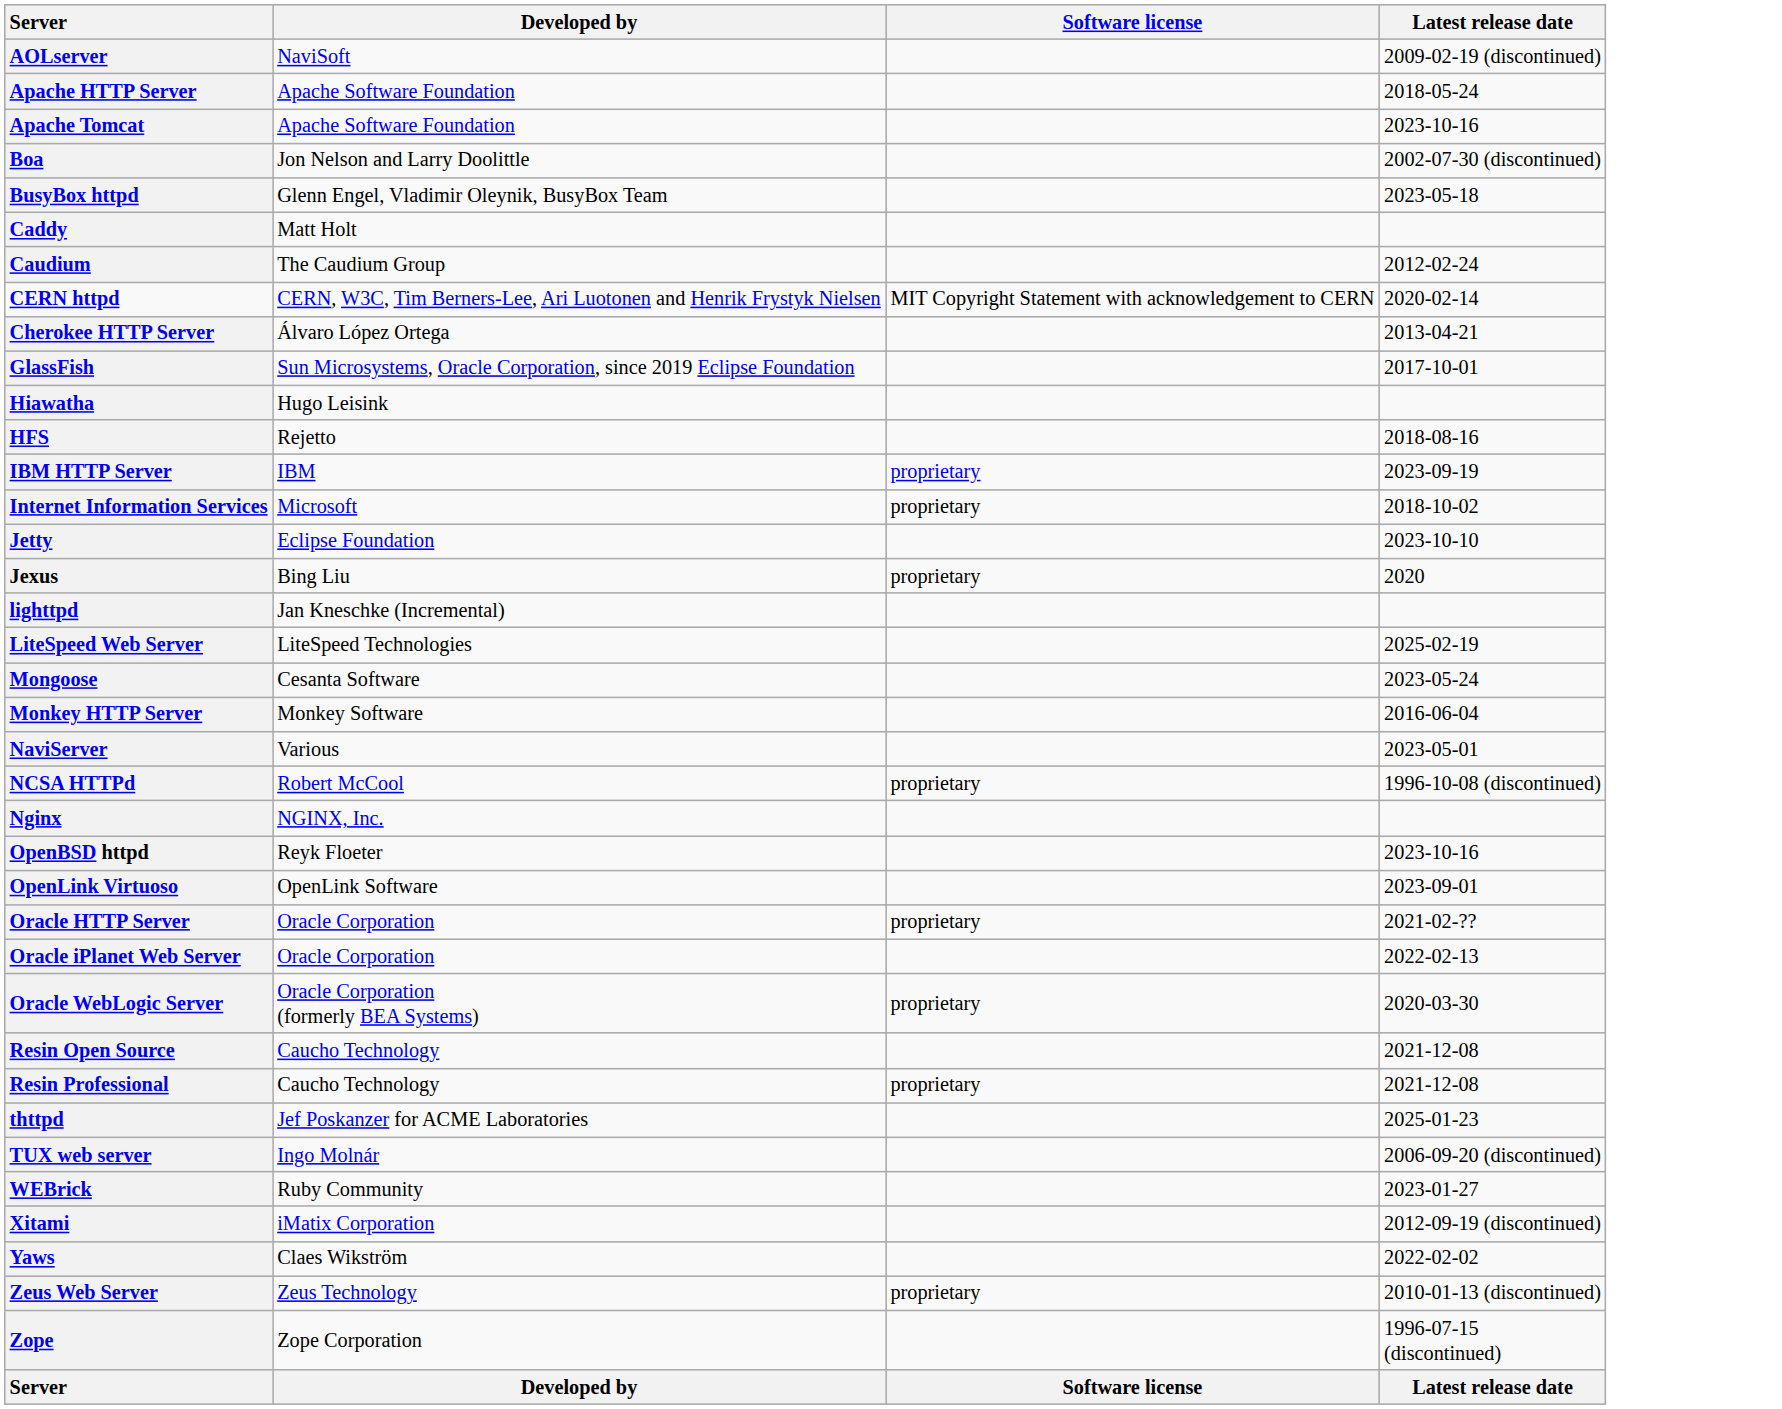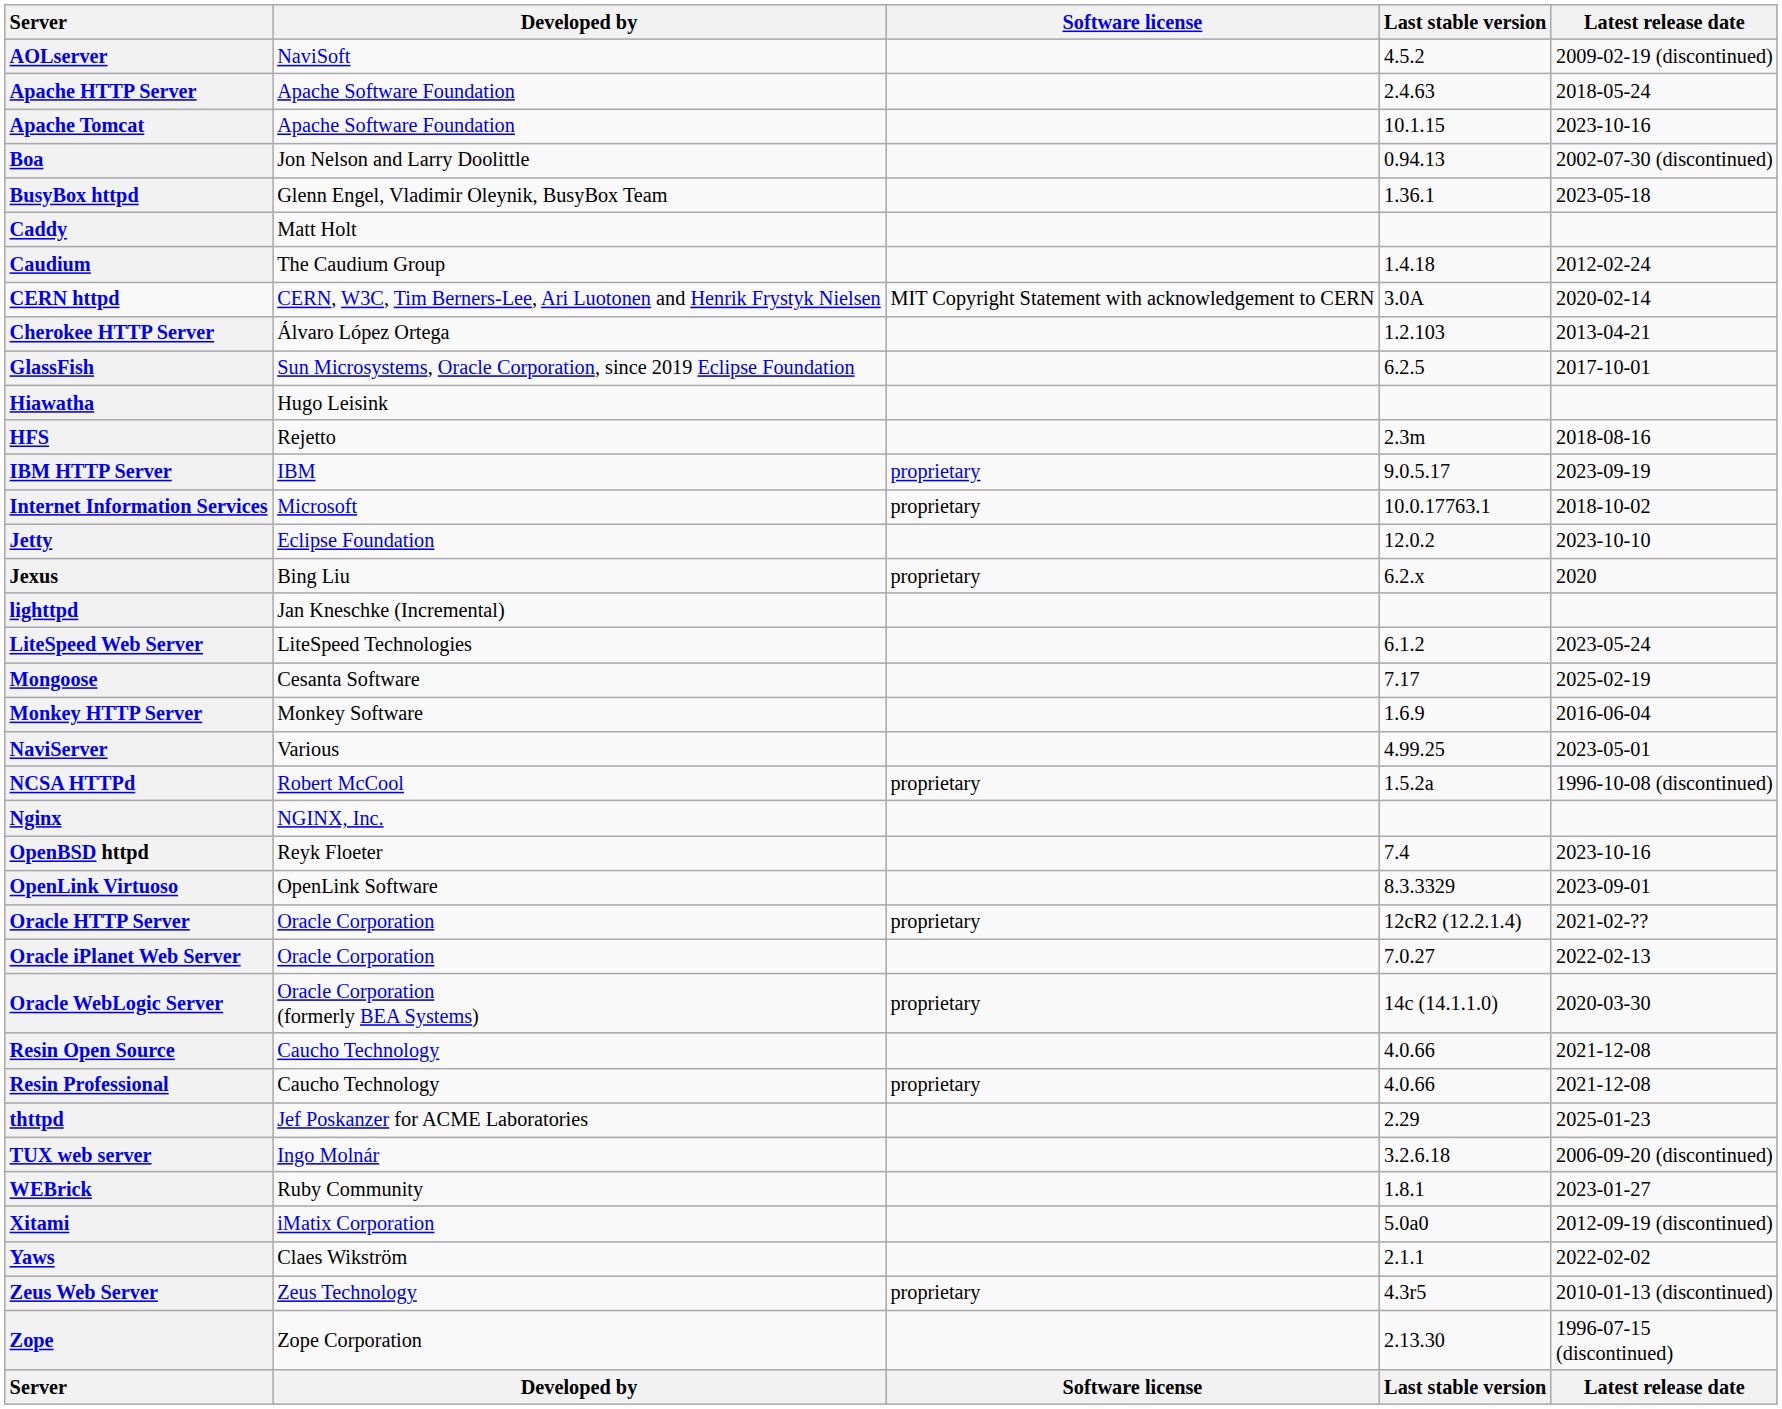+ column: (1465, 21)
(1431, 644) 2025-02-19 -> (1603, 644) 2023-05-24
(1431, 679) 2023-05-24 -> (1603, 679) 2025-02-19
